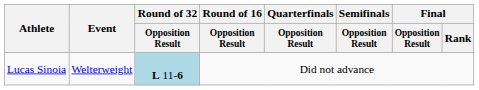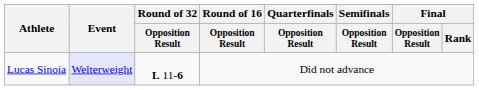(102, 69) no background -> (102, 69) lavender background
(167, 76) lightblue background -> (167, 76) no background
